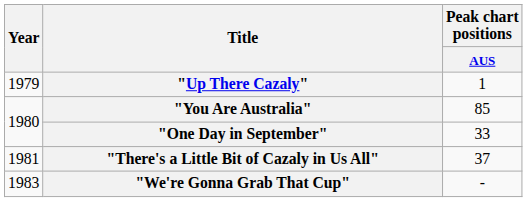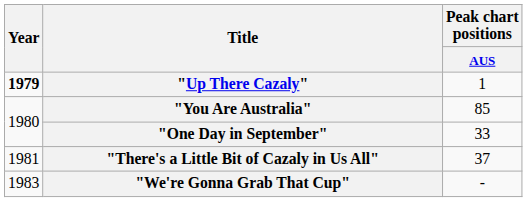(24, 84) normal -> (24, 84) bold
